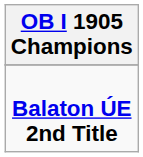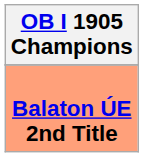(72, 120) no background -> (72, 120) lightsalmon background
